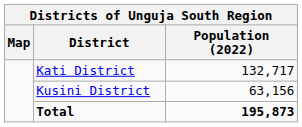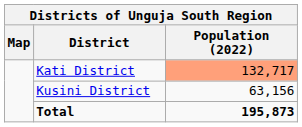(268, 70) no background -> (268, 70) lightsalmon background
